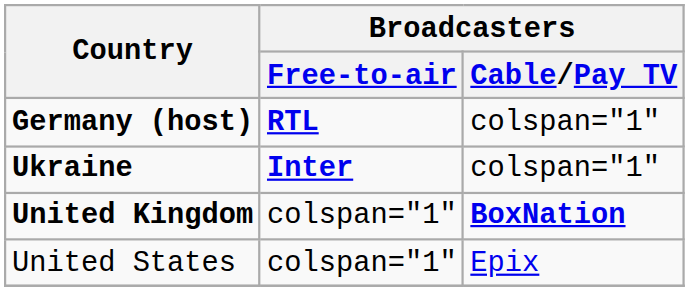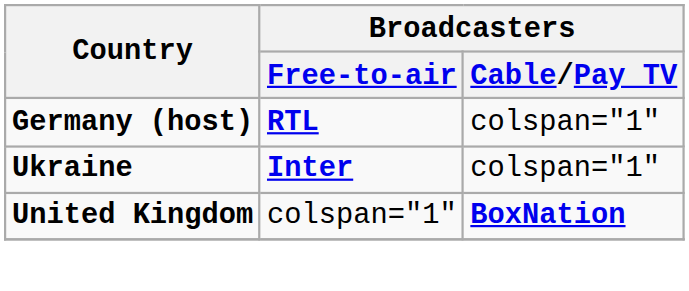- row: (124, 263)
